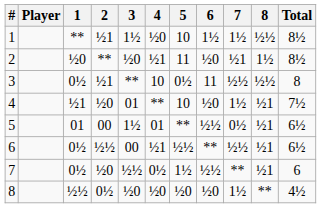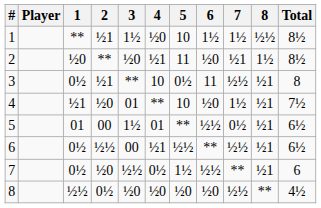(265, 81) ½½ -> (265, 81) ½1
(238, 192) 1½ -> (238, 192) ½½
